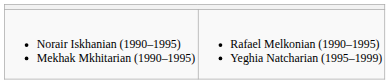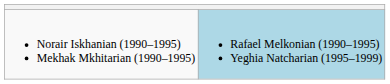(291, 51) no background -> (291, 51) lightblue background
